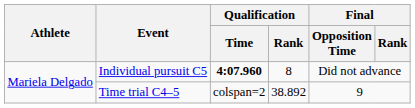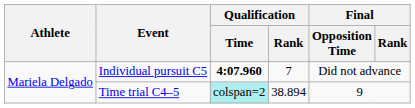(289, 72) 8 -> (289, 72) 7
(239, 93) no background -> (239, 93) paleturquoise background
(289, 93) 38.892 -> (289, 93) 38.894
